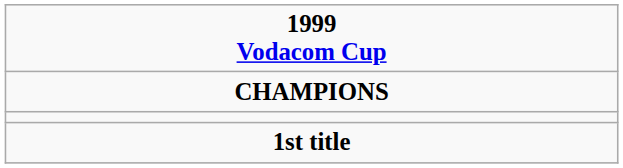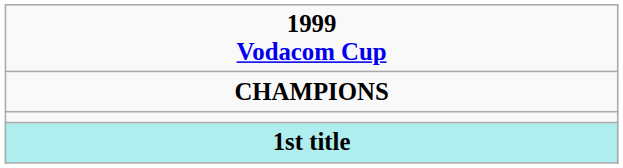(312, 142) no background -> (312, 142) paleturquoise background
